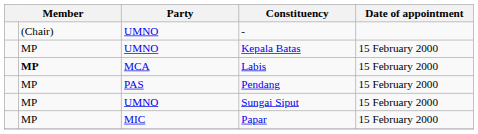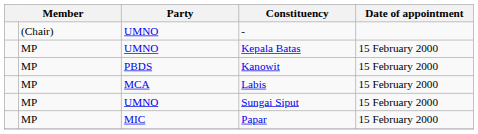+ row: (261, 66)
(30, 66) bold -> (29, 84) normal
- row: (261, 84)
